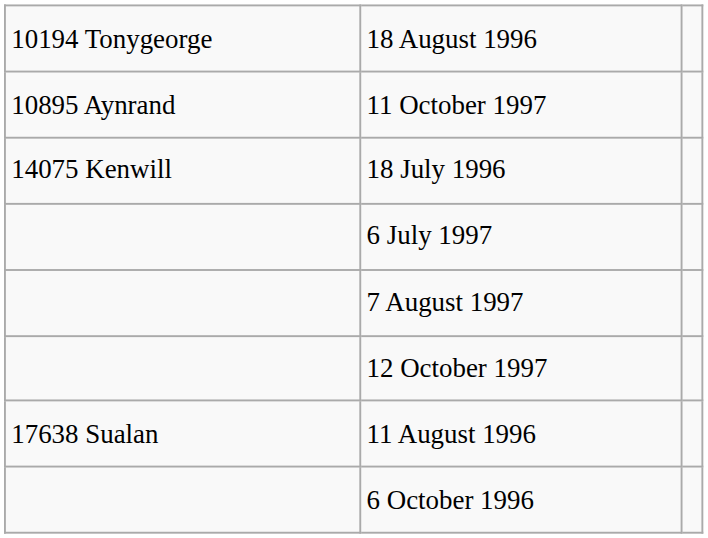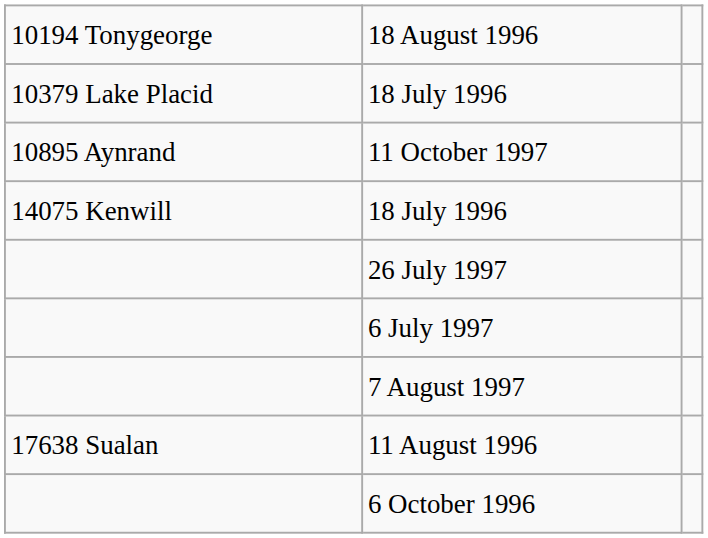+ row: (112, 93)
+ row: (183, 270)
- row: (183, 368)
